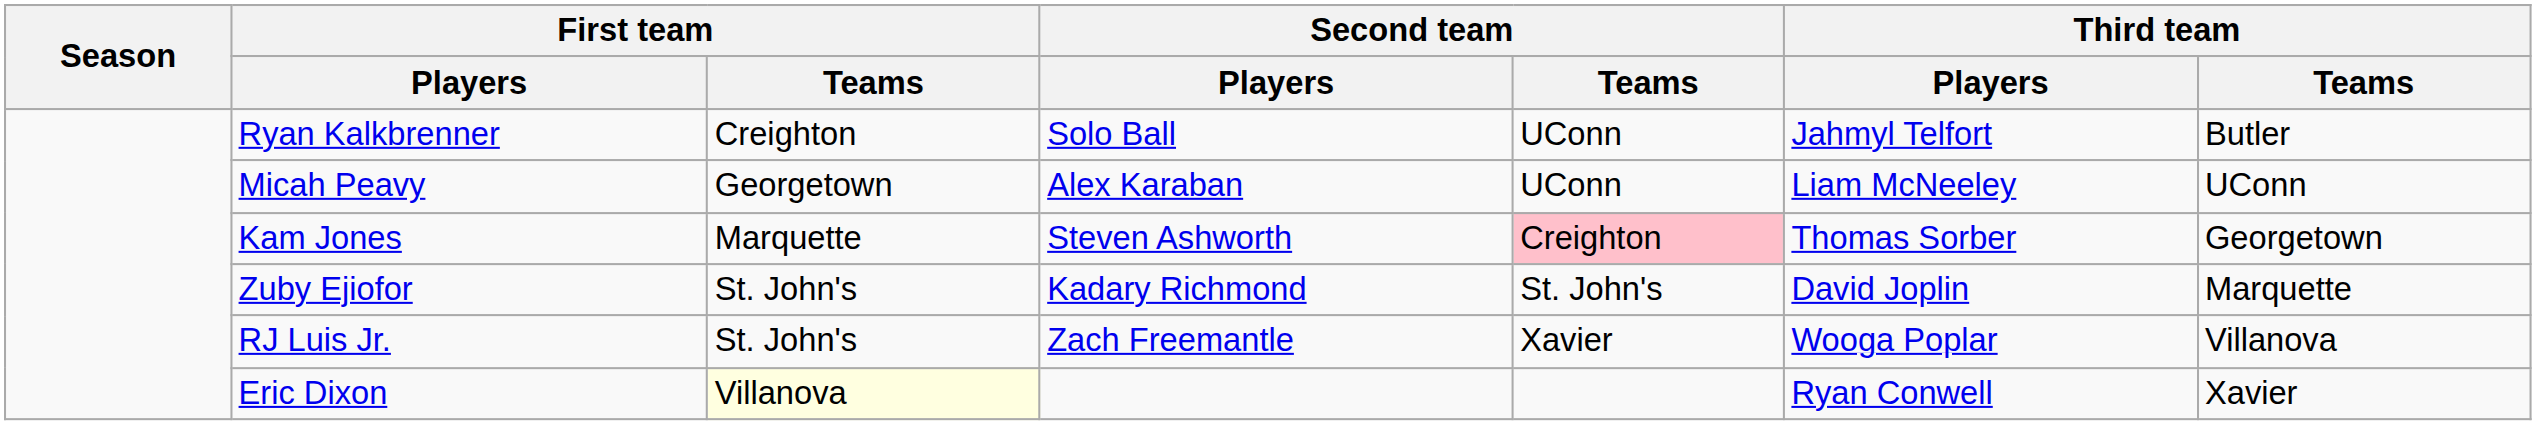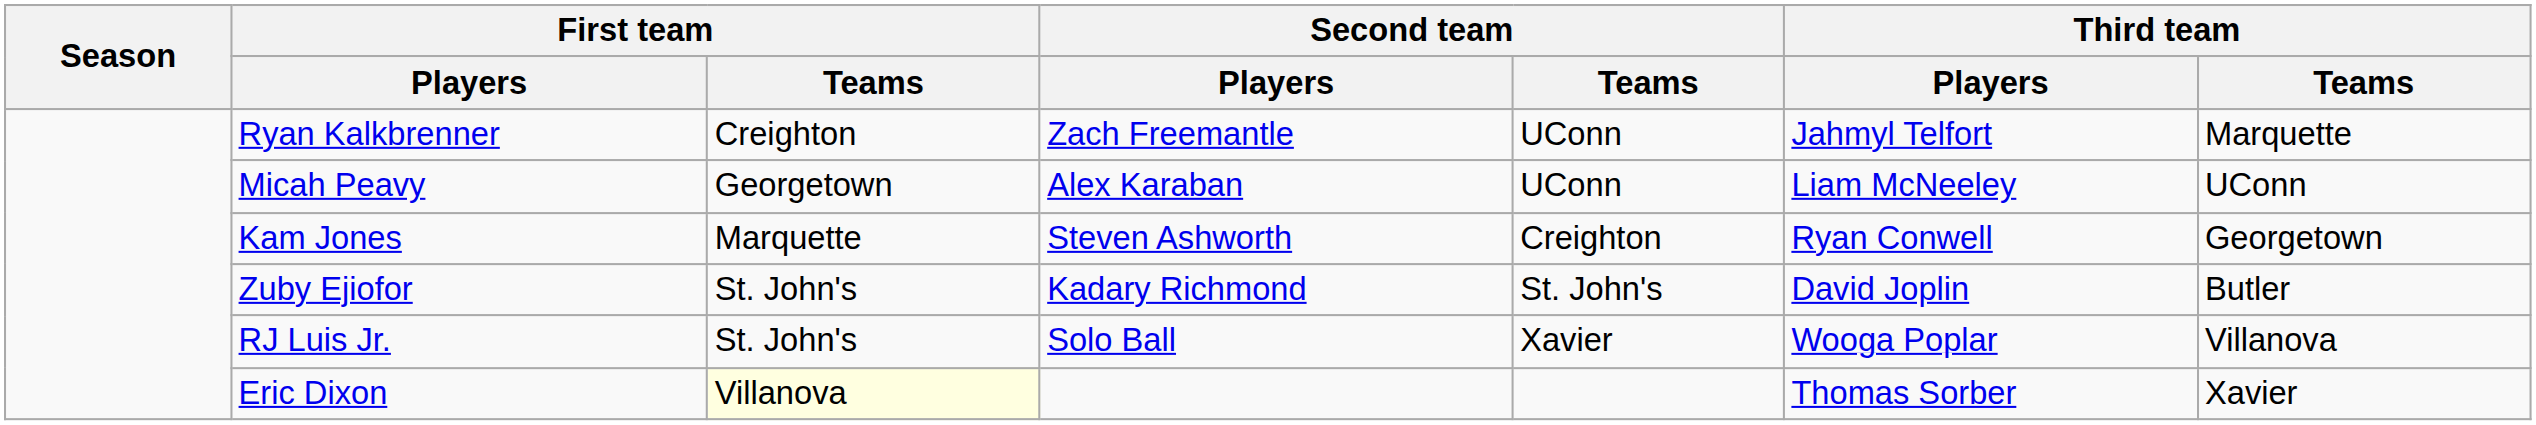(1112, 133) Solo Ball -> (1171, 133) Zach Freemantle
(2248, 133) Butler -> (2278, 133) Marquette
(1591, 237) pink background -> (1591, 237) no background
(1904, 237) Thomas Sorber -> (1892, 237) Ryan Conwell
(2278, 289) Marquette -> (2248, 289) Butler
(1171, 340) Zach Freemantle -> (1112, 340) Solo Ball
(1892, 392) Ryan Conwell -> (1904, 392) Thomas Sorber
